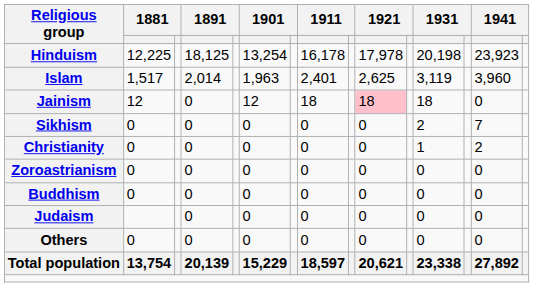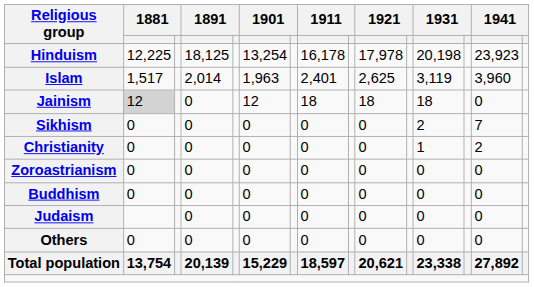(135, 101) no background -> (135, 101) lightgrey background
(367, 101) pink background -> (367, 101) no background
